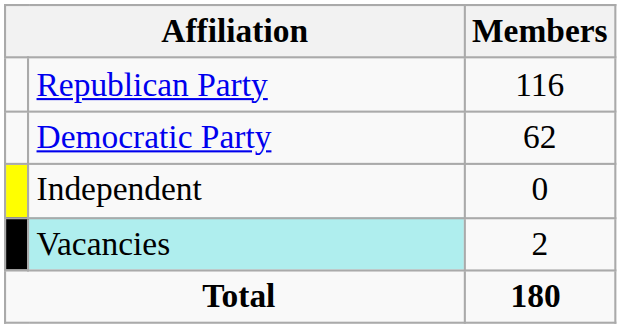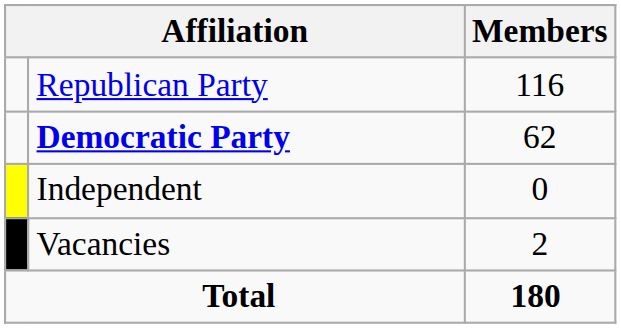(154, 137) normal -> (163, 137) bold
(103, 243) paleturquoise background -> (103, 243) no background
